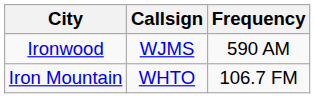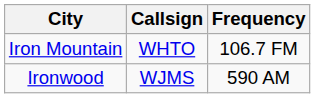rows swapped: (66, 78) <-> (66, 48)
